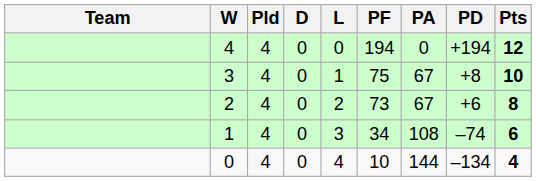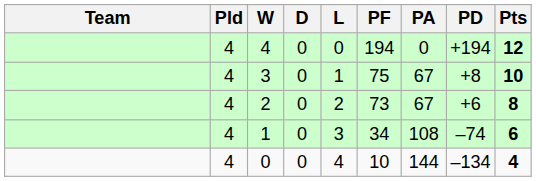columns swapped: (266, 18) <-> (229, 18)
